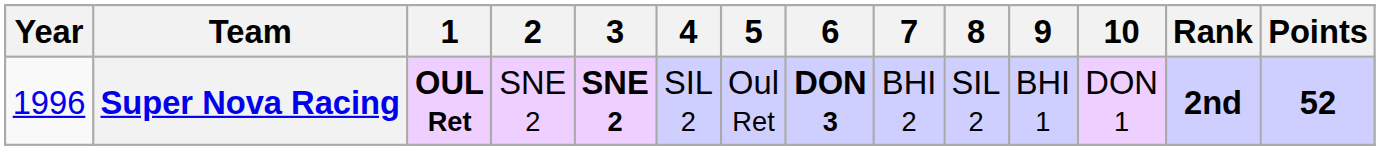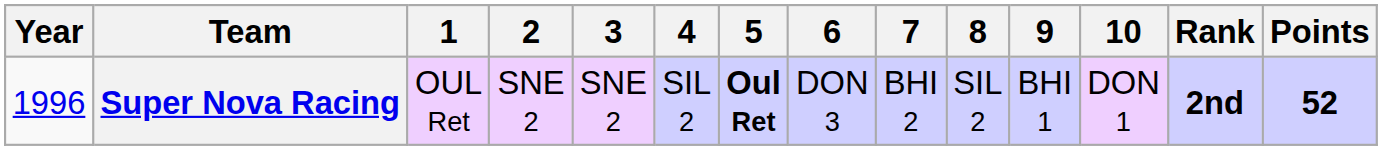(450, 101) bold -> (449, 101) normal
(615, 101) bold -> (613, 101) normal
(754, 101) normal -> (754, 101) bold
(830, 101) bold -> (832, 101) normal
